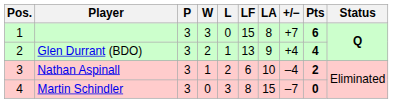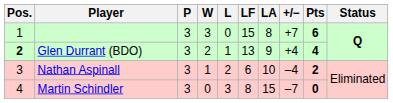(20, 51) normal -> (20, 51) bold
